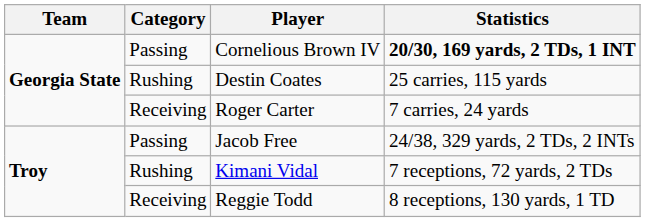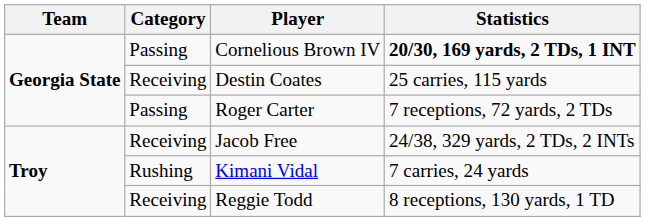(161, 80) Rushing -> (168, 80) Receiving
(168, 110) Receiving -> (158, 110) Passing
(459, 110) 7 carries, 24 yards -> (501, 110) 7 receptions, 72 yards, 2 TDs
(158, 140) Passing -> (168, 140) Receiving
(501, 170) 7 receptions, 72 yards, 2 TDs -> (459, 170) 7 carries, 24 yards
